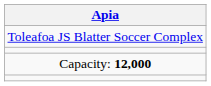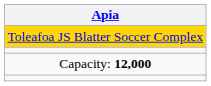(105, 36) no background -> (105, 36) gold background
